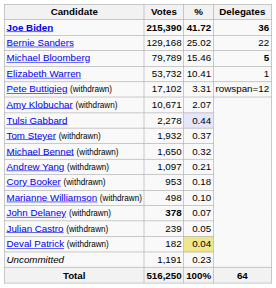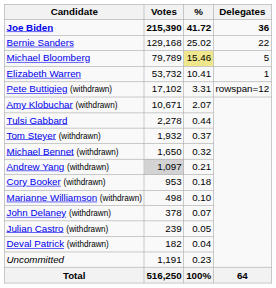(199, 58) no background -> (199, 58) khaki background
(266, 58) bold -> (266, 58) normal
(202, 120) lavender background -> (202, 120) no background
(169, 167) no background -> (169, 167) lightgrey background
(174, 213) bold -> (174, 213) normal
(202, 244) khaki background -> (202, 244) no background
